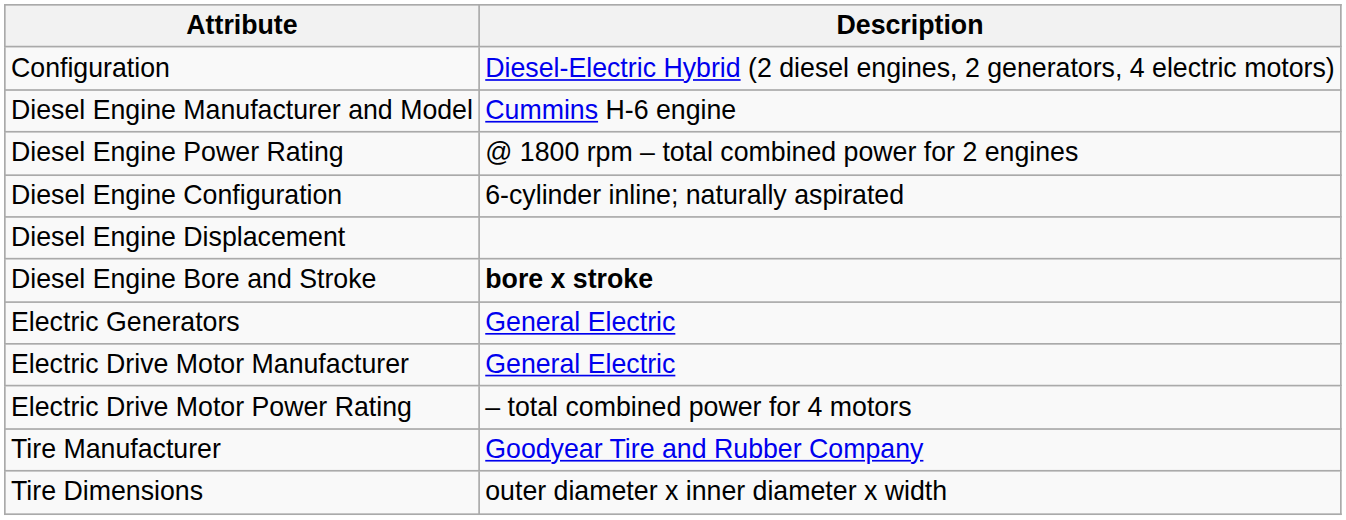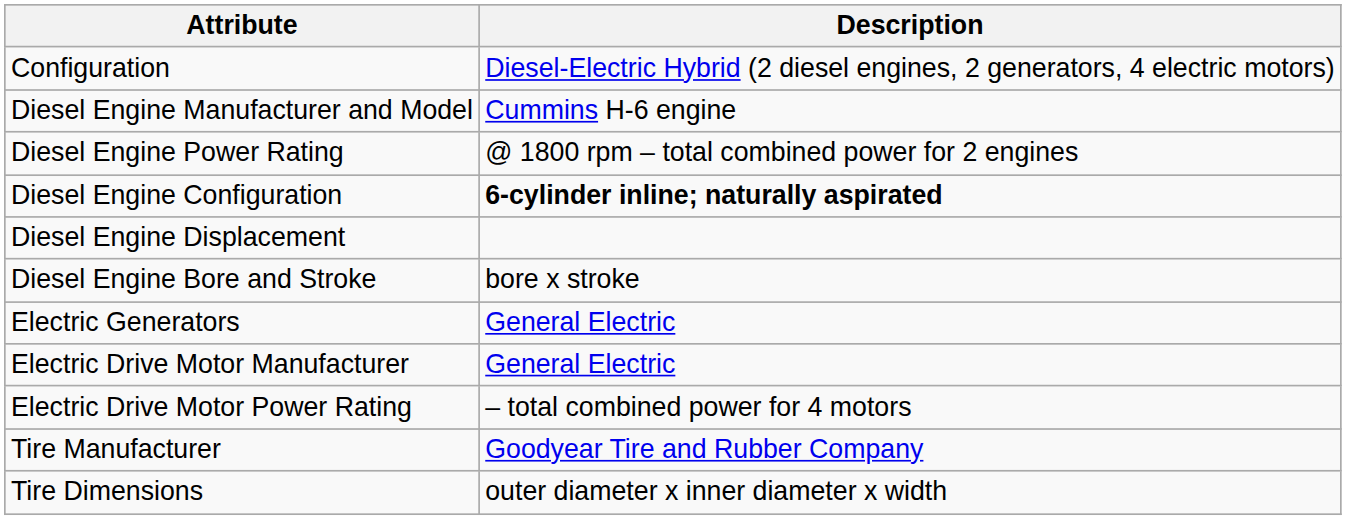(695, 195) normal -> (714, 195) bold
(569, 279) bold -> (562, 279) normal
